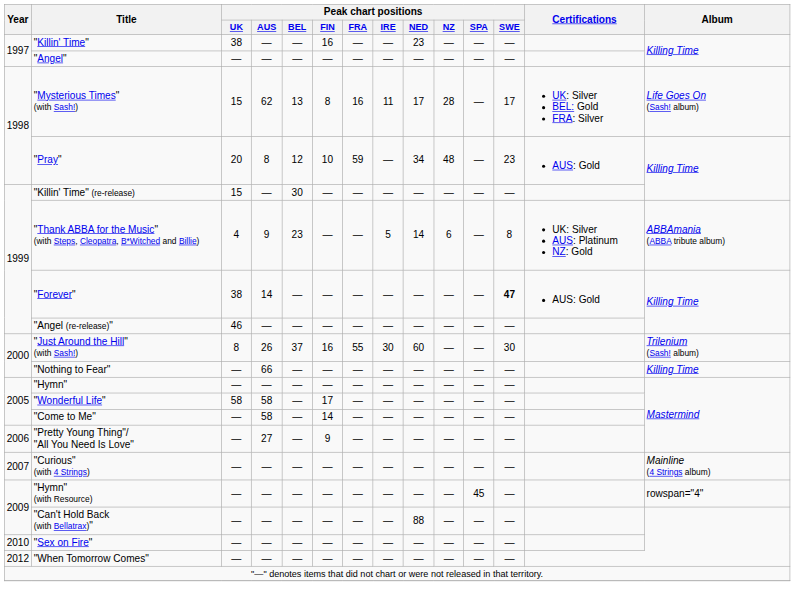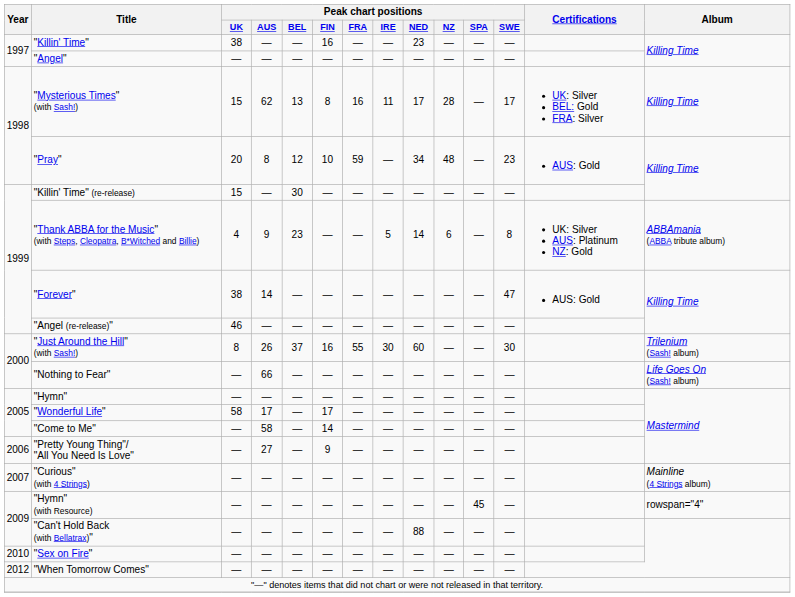(676, 101) Life Goes On (Sash! album) -> (673, 101) Killing Time
(509, 294) bold -> (509, 294) normal
(673, 369) Killing Time -> (676, 375) Life Goes On (Sash! album)
(267, 401) 58 -> (267, 412) 17
